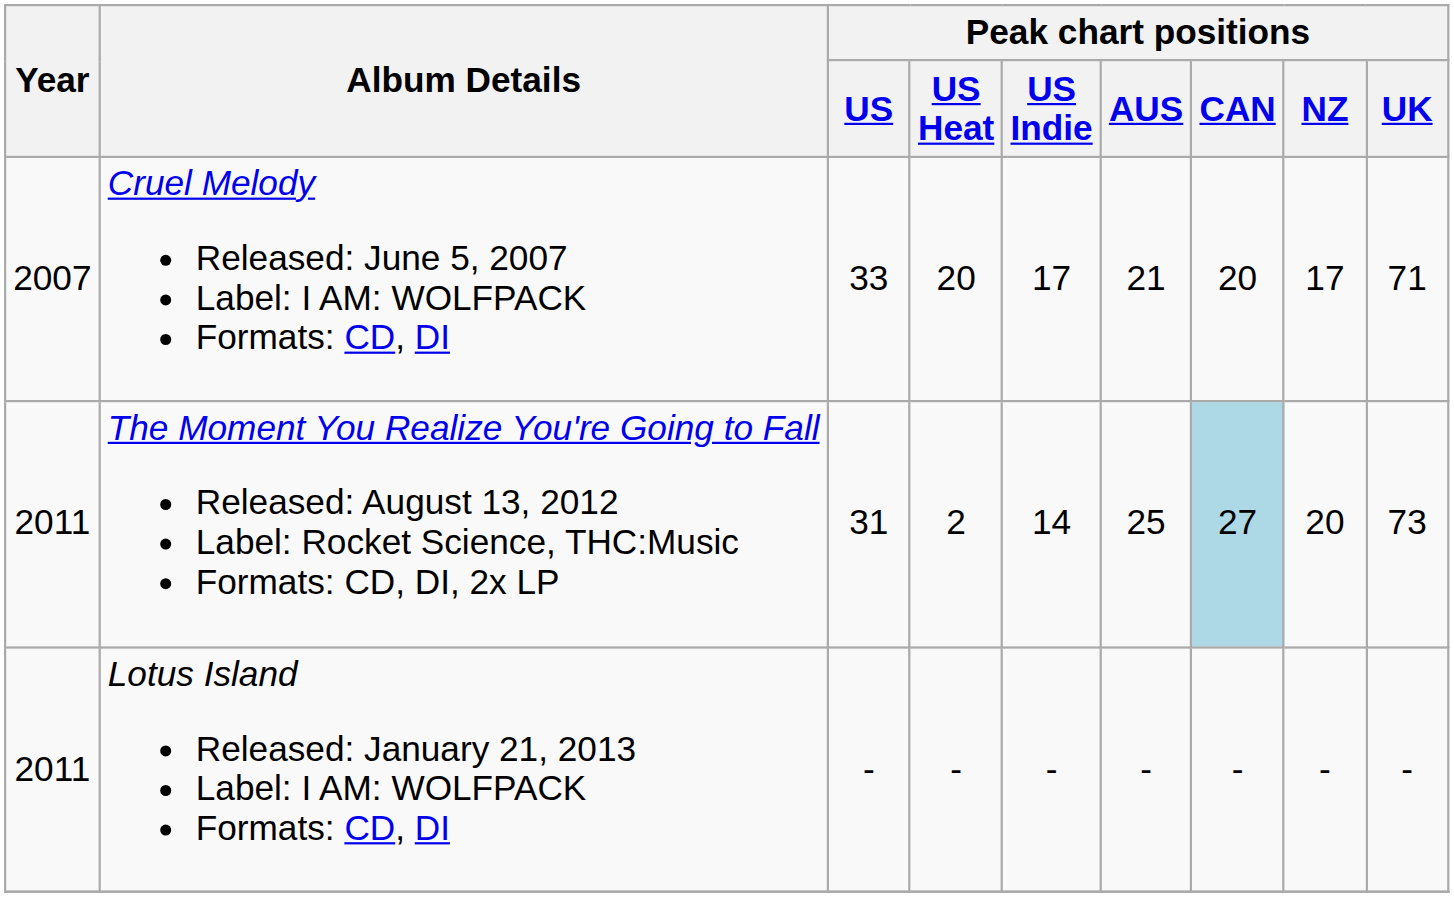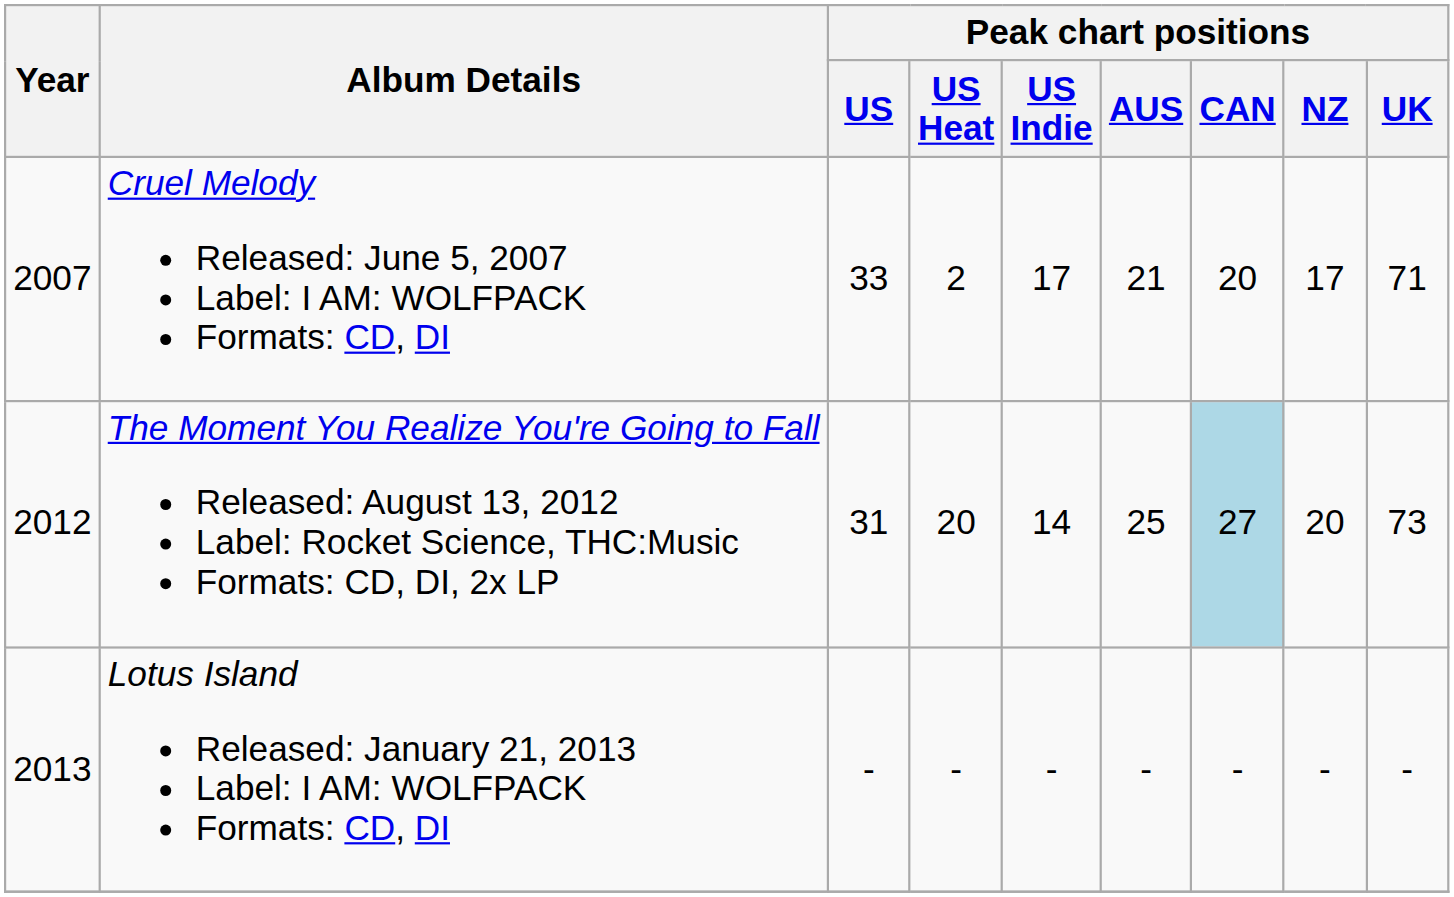(956, 278) 20 -> (956, 278) 2
(52, 523) 2011 -> (52, 523) 2012
(956, 523) 2 -> (956, 523) 20
(52, 768) 2011 -> (52, 768) 2013
